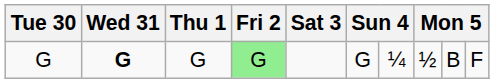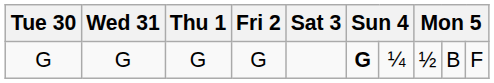(123, 59) bold -> (123, 59) normal
(258, 59) lightgreen background -> (258, 59) no background
(363, 59) normal -> (363, 59) bold
